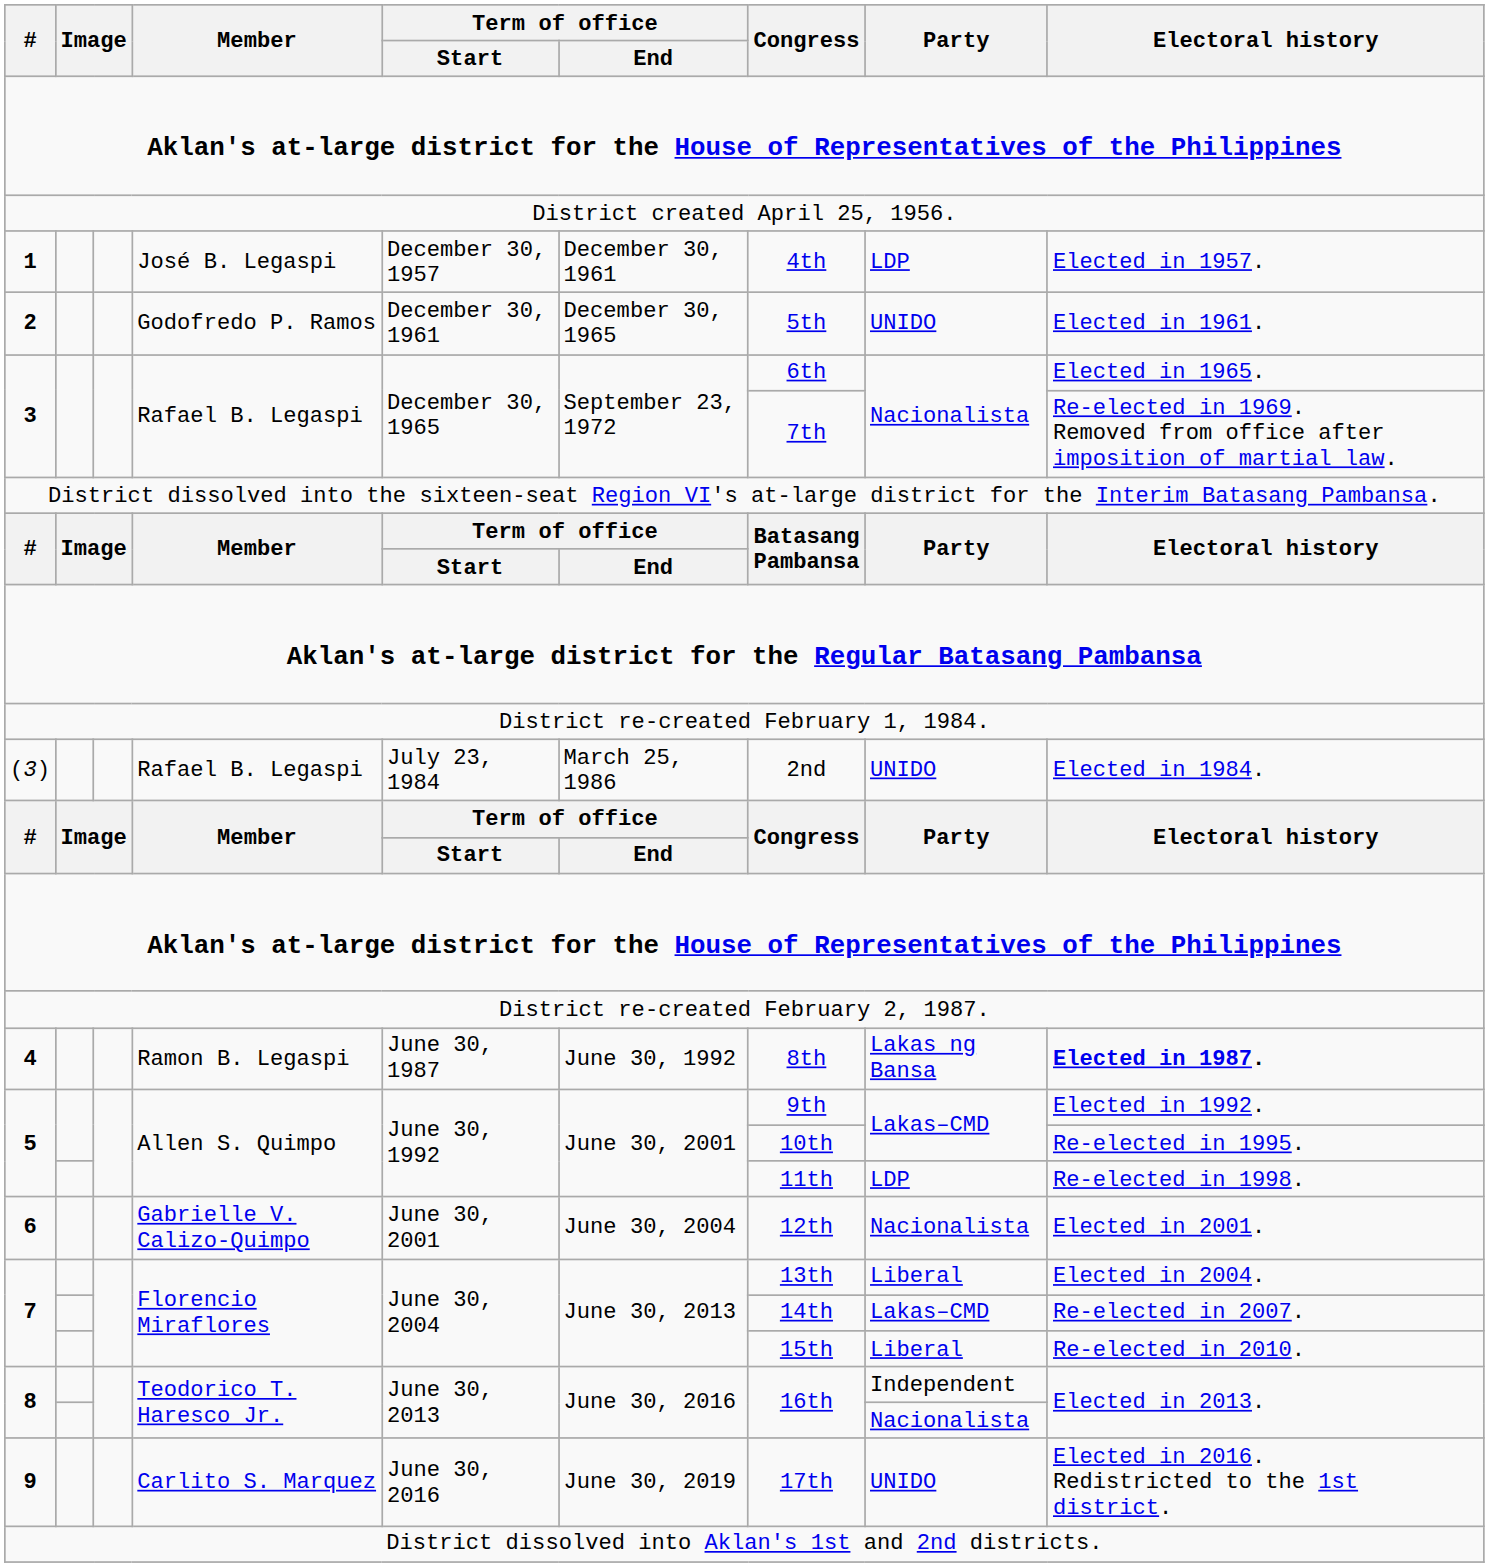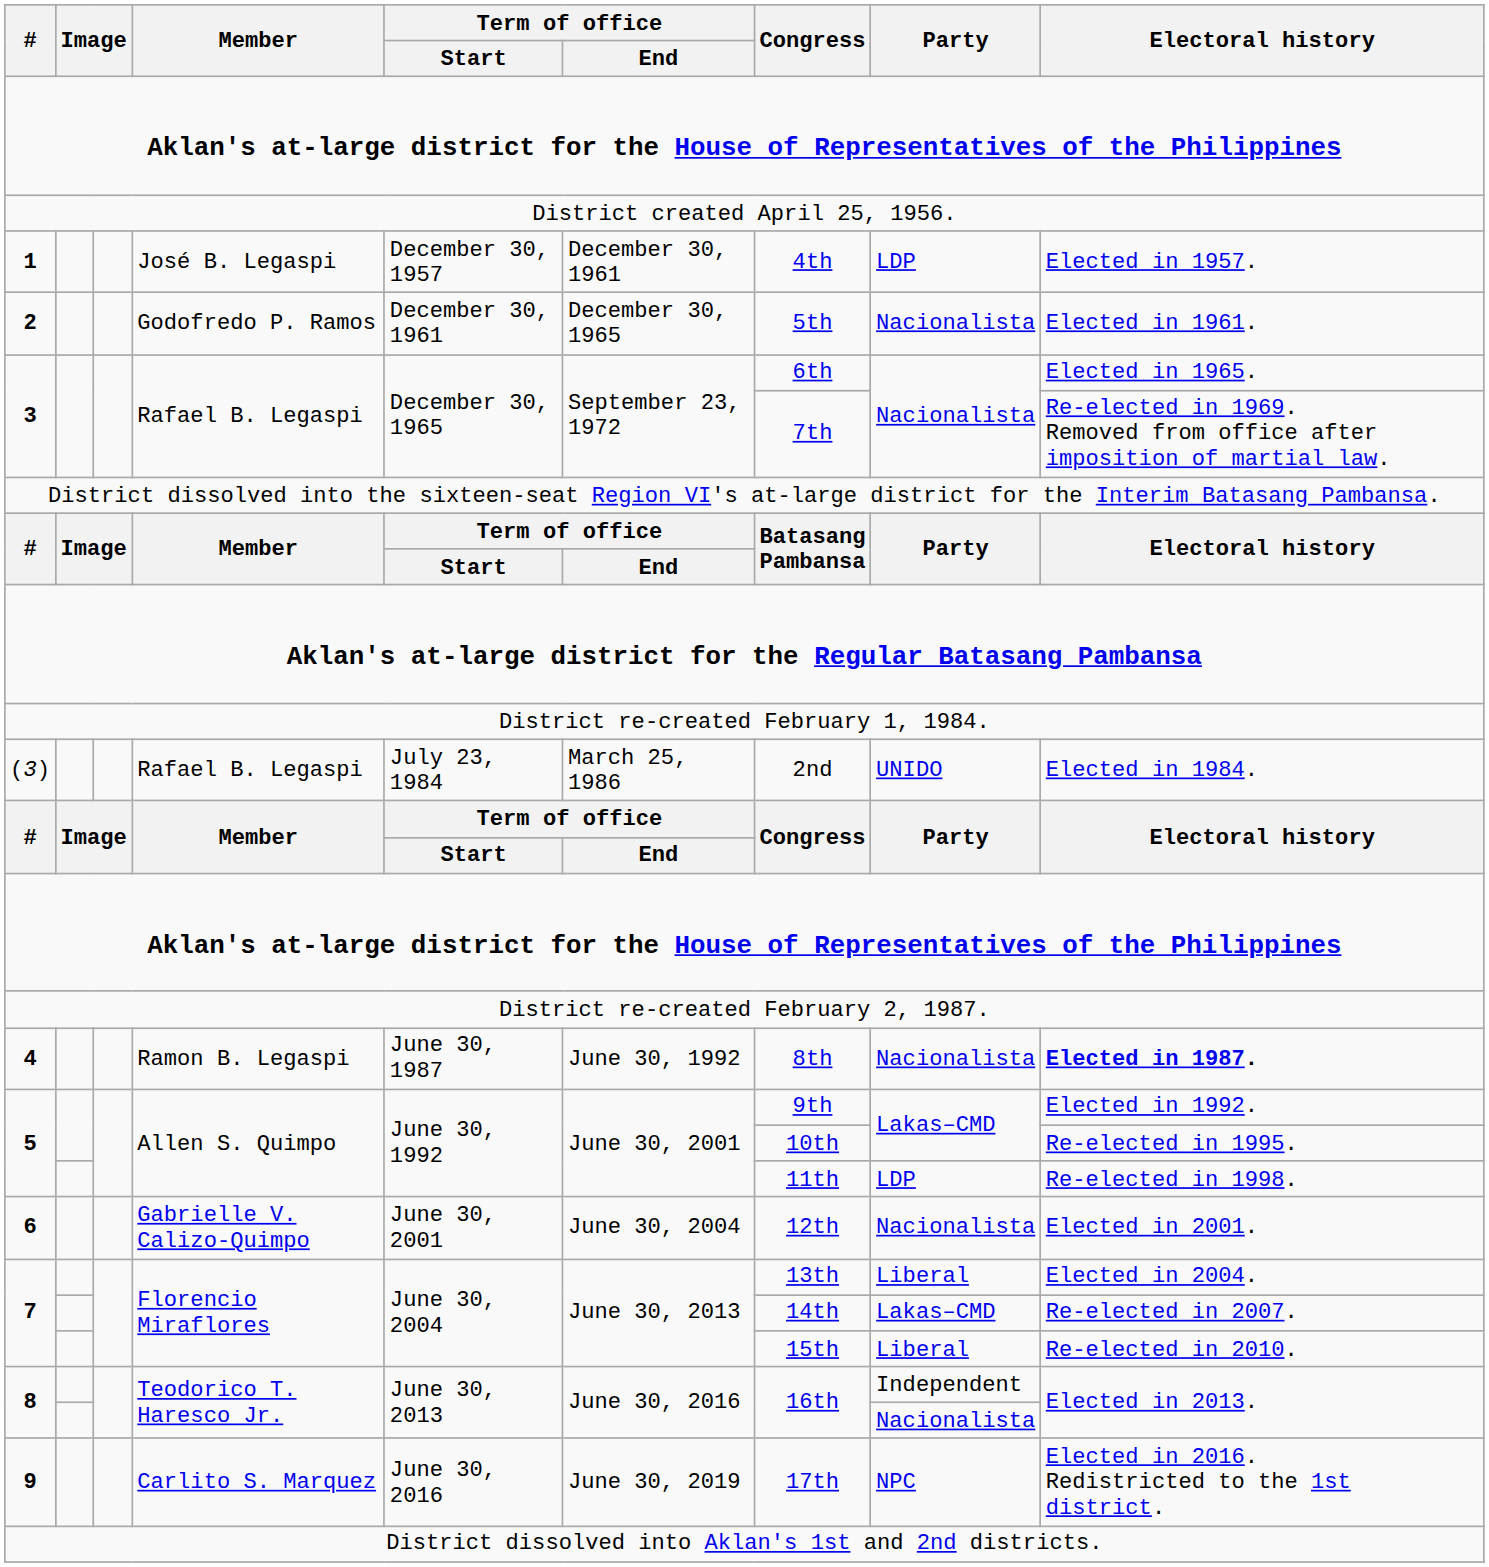(903, 323) UNIDO -> (956, 323) Nacionalista
(923, 1058) Lakas ng Bansa -> (956, 1058) Nacionalista
(903, 1482) UNIDO -> (896, 1482) NPC
